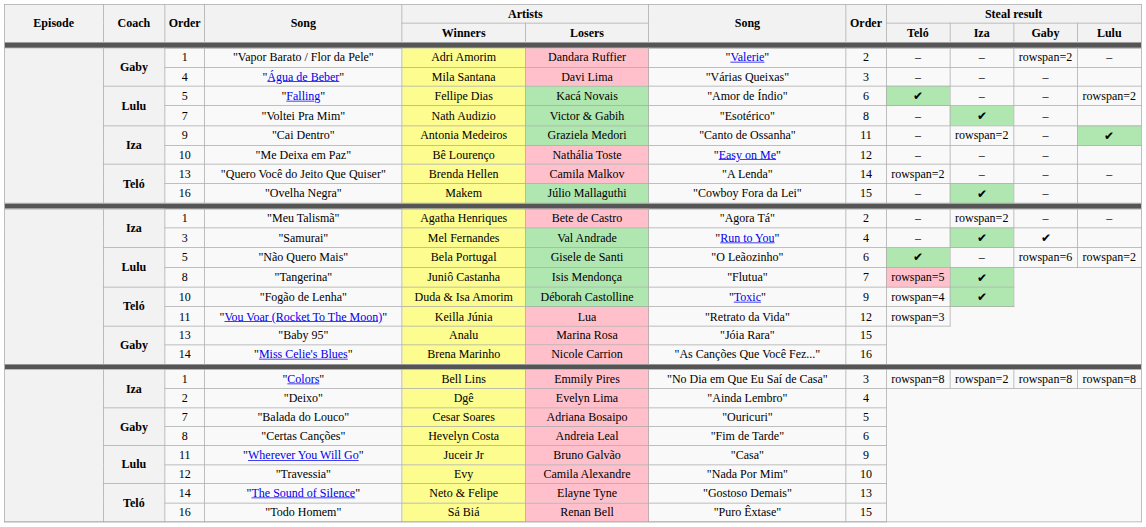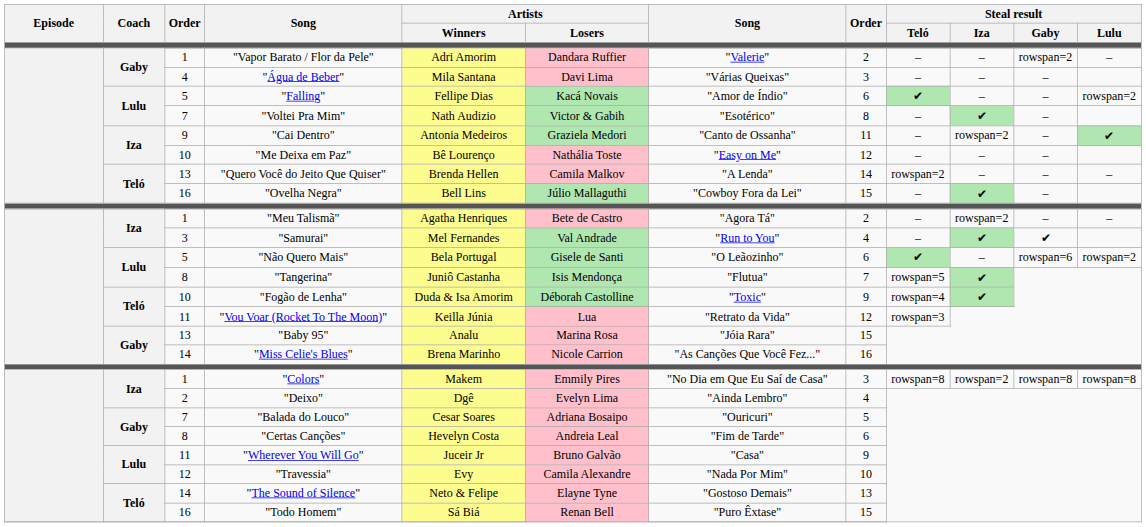(464, 193) Makem -> (464, 193) Bell Lins
(918, 277) pink background -> (918, 277) no background
(464, 379) Bell Lins -> (464, 379) Makem
